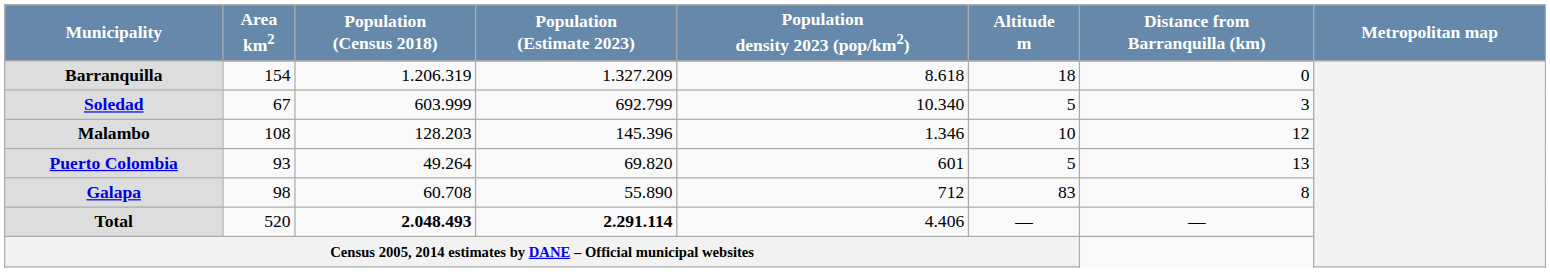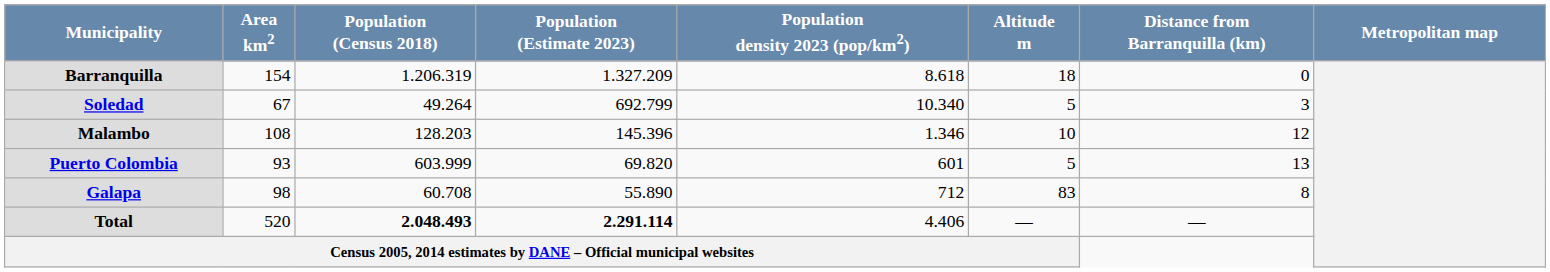(443, 104) 603.999 -> (447, 104) 49.264
(447, 163) 49.264 -> (443, 163) 603.999
